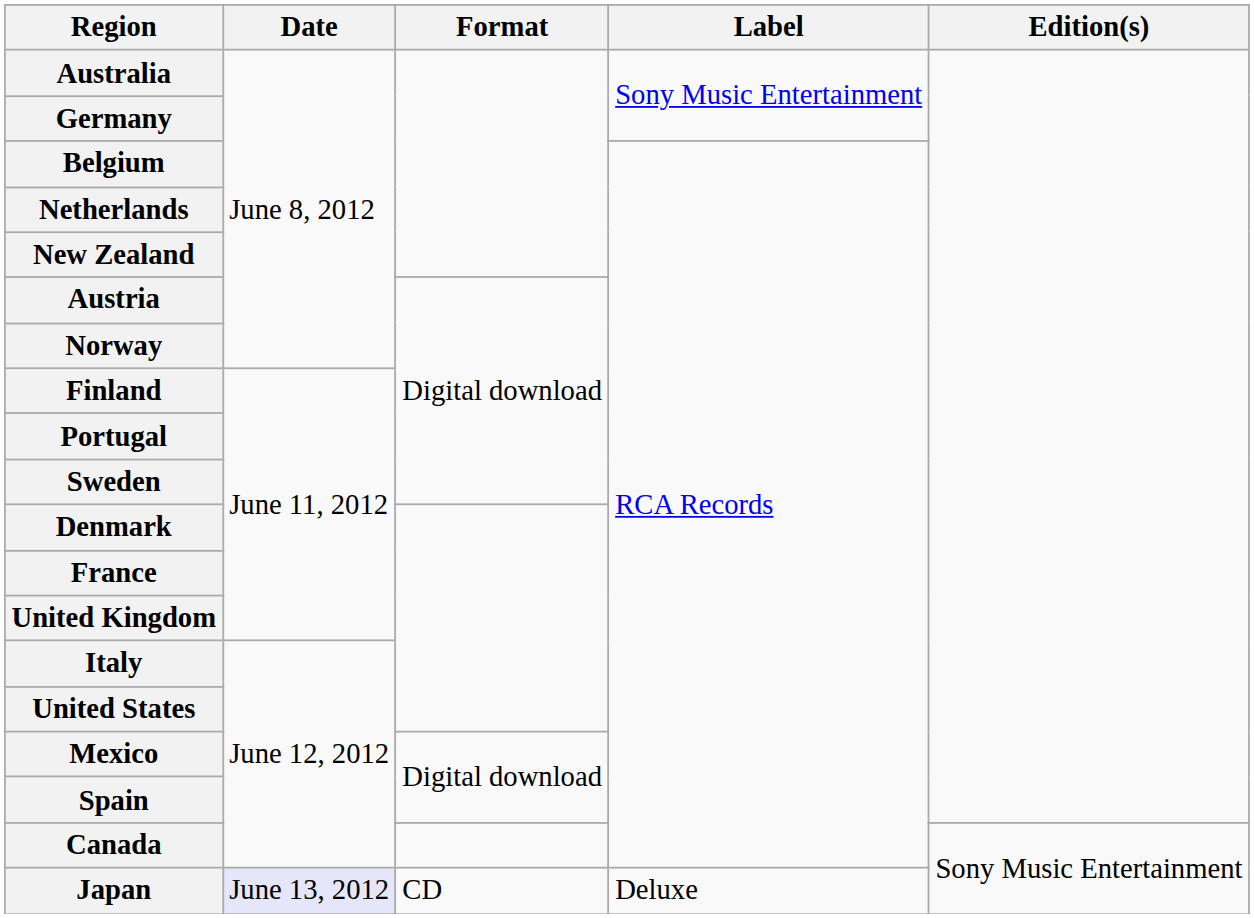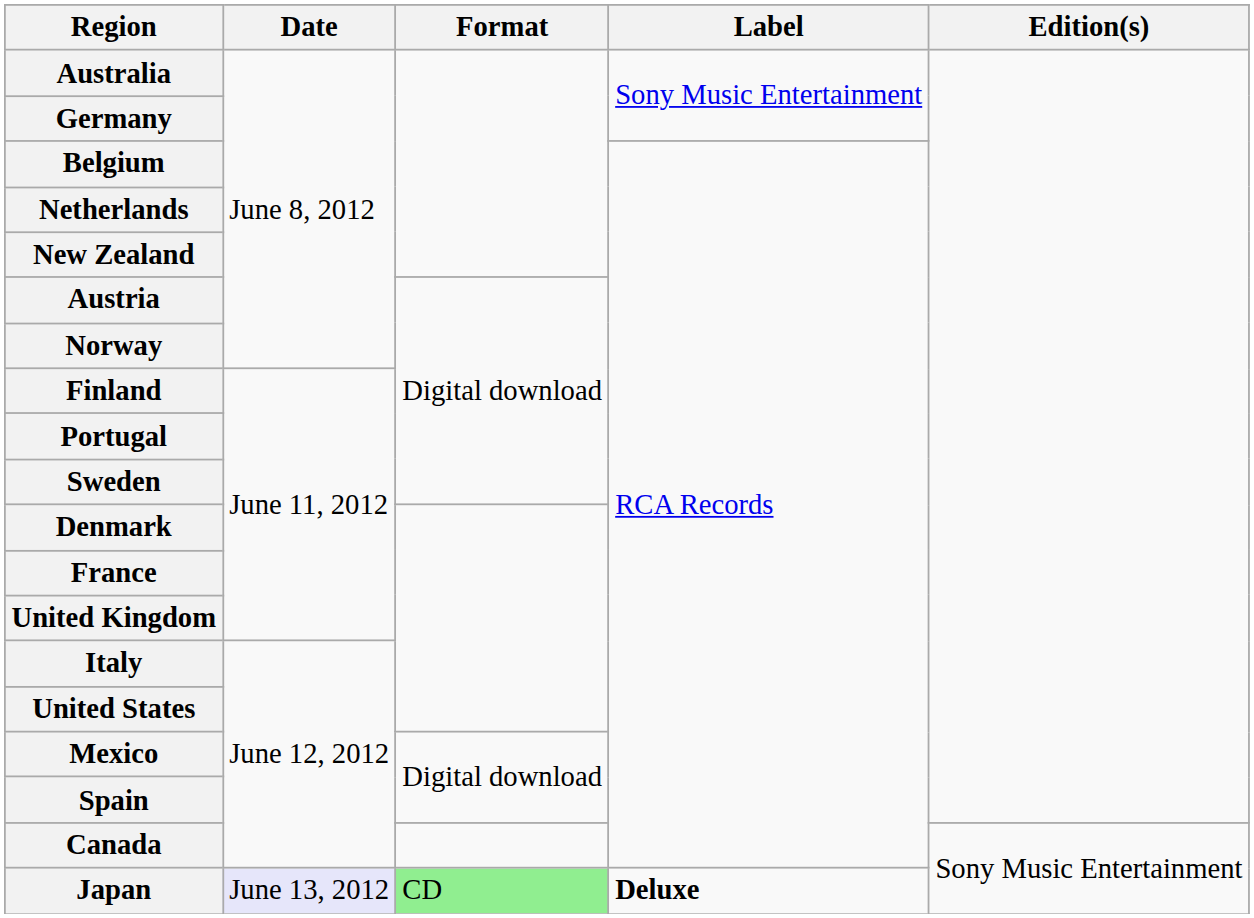(422, 890) no background -> (422, 890) lightgreen background
(657, 890) normal -> (657, 890) bold
